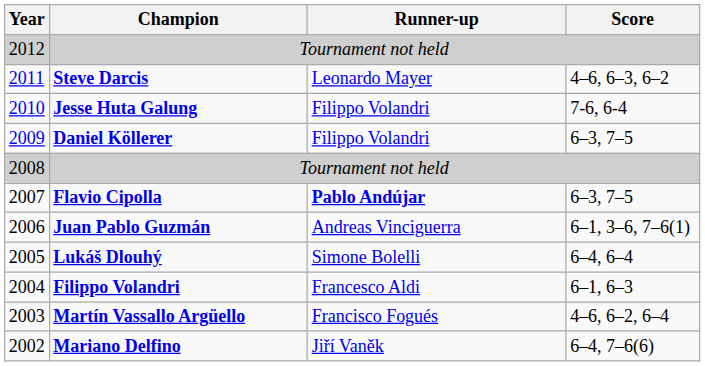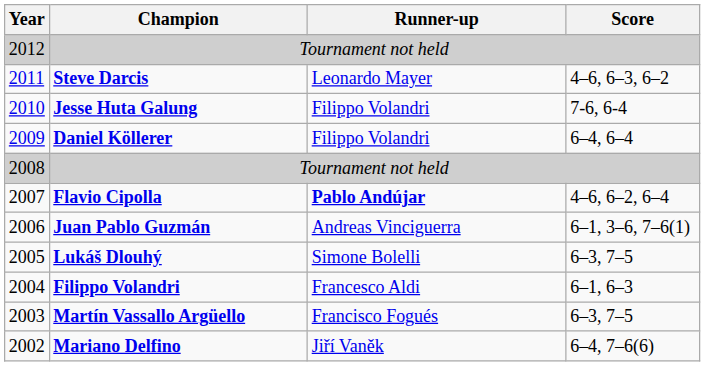(602, 138) 6–3, 7–5 -> (602, 138) 6–4, 6–4
(602, 197) 6–3, 7–5 -> (620, 197) 4–6, 6–2, 6–4
(602, 257) 6–4, 6–4 -> (602, 257) 6–3, 7–5
(620, 316) 4–6, 6–2, 6–4 -> (602, 316) 6–3, 7–5
